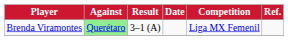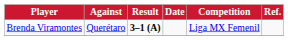(106, 27) lightgreen background -> (106, 27) no background
(145, 27) normal -> (145, 27) bold
